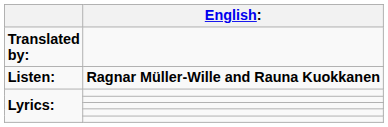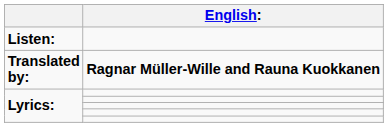(44, 46) Translated by: -> (31, 38) Listen:
(31, 77) Listen: -> (44, 69) Translated by:
